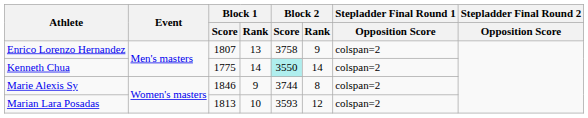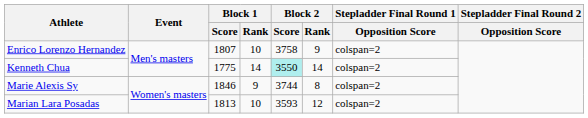(256, 50) 13 -> (256, 50) 10
